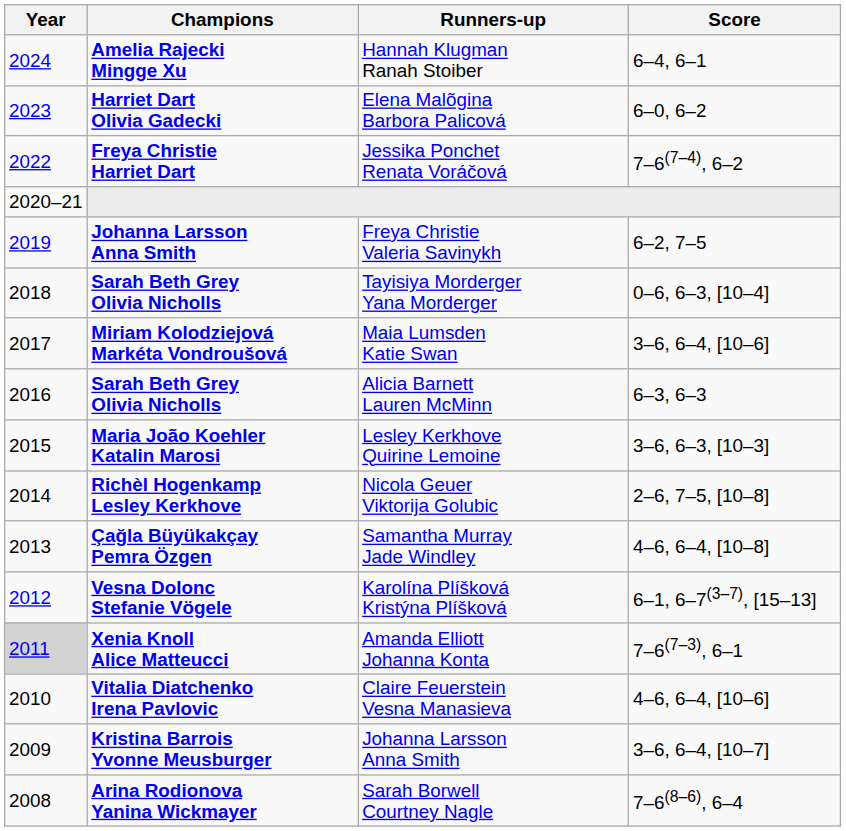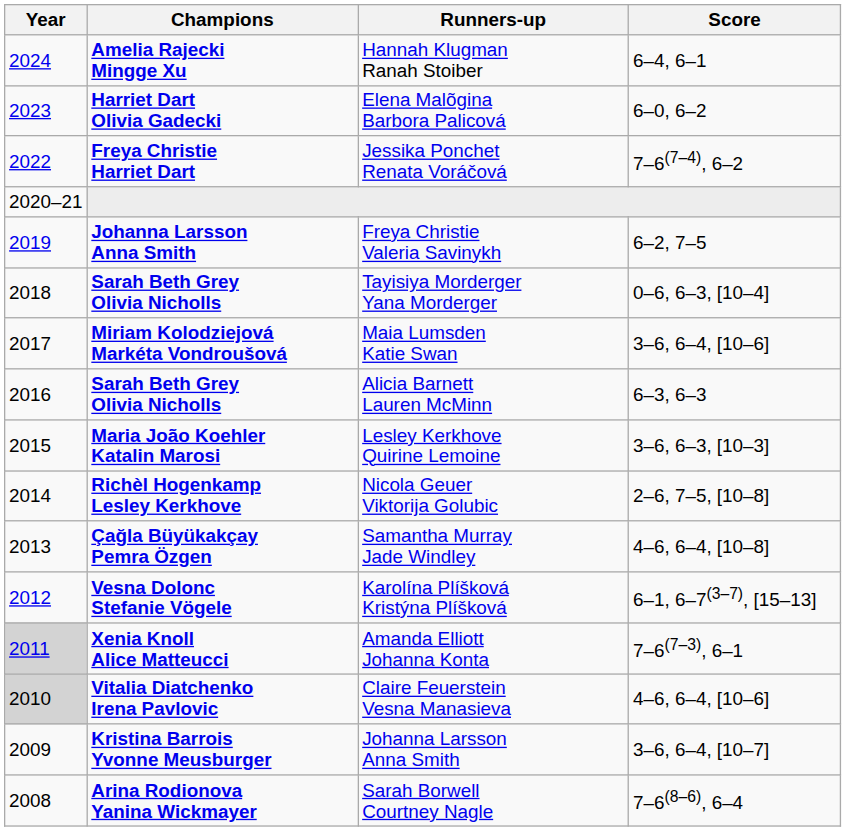(30, 699) no background -> (30, 699) lightgrey background
